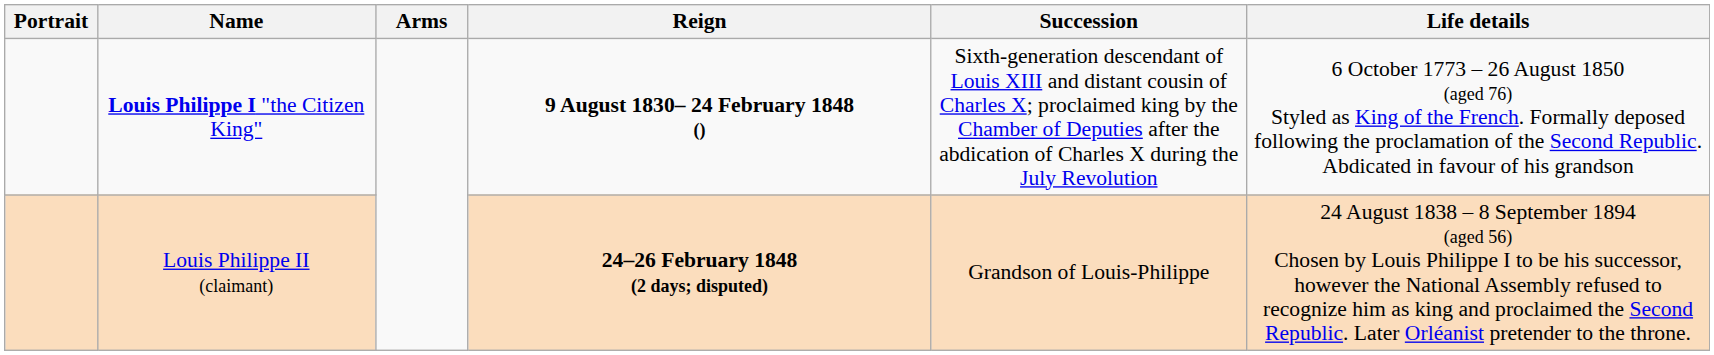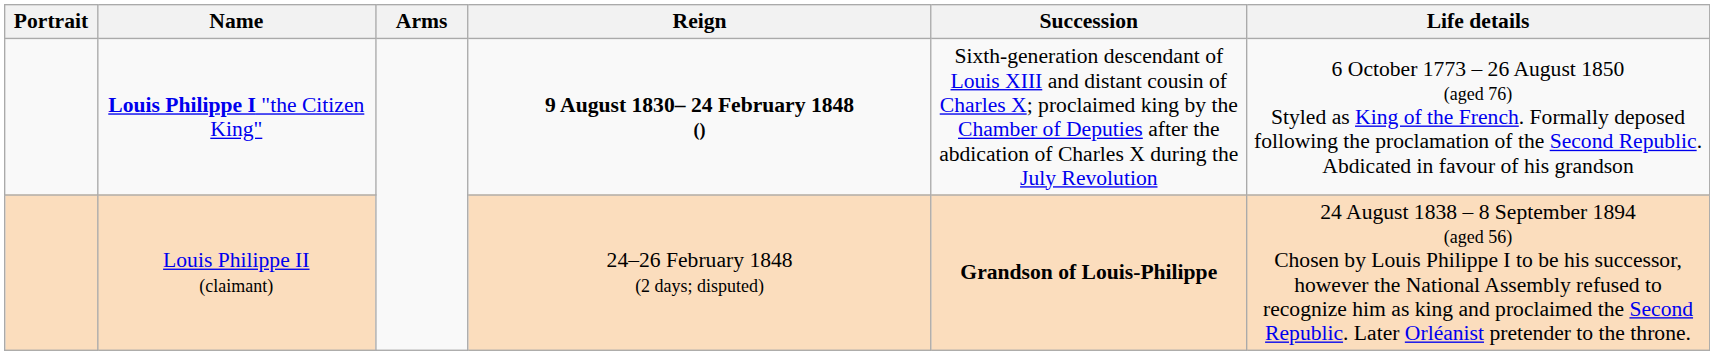(700, 272) bold -> (700, 272) normal
(1089, 272) normal -> (1089, 272) bold
